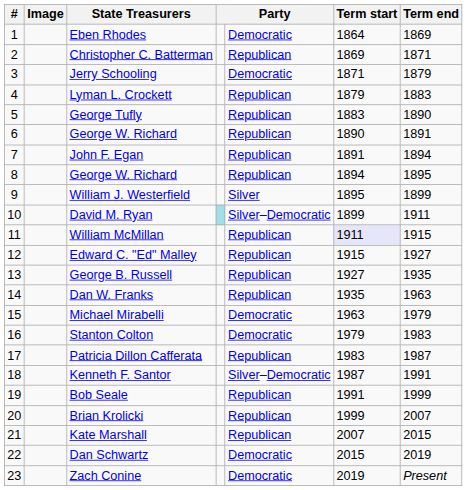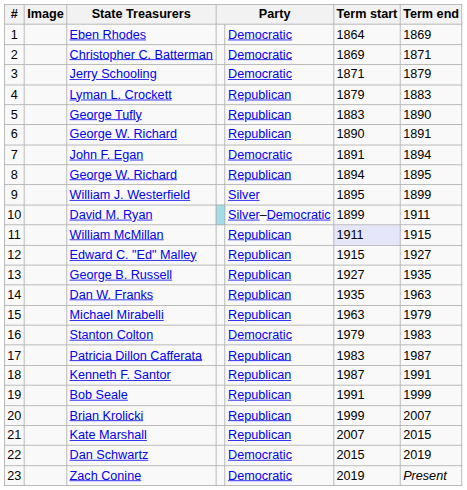(260, 54) Republican -> (260, 54) Democratic
(260, 154) Republican -> (260, 154) Democratic
(260, 315) Democratic -> (260, 315) Republican
(279, 375) Silver–Democratic -> (260, 375) Republican
